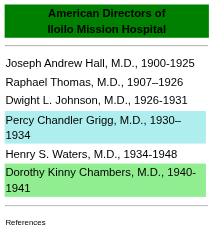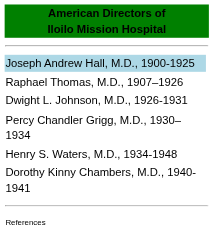(100, 63) no background -> (100, 63) lightblue background
(93, 127) paleturquoise background -> (93, 127) no background
(101, 180) lightgreen background -> (101, 180) no background
